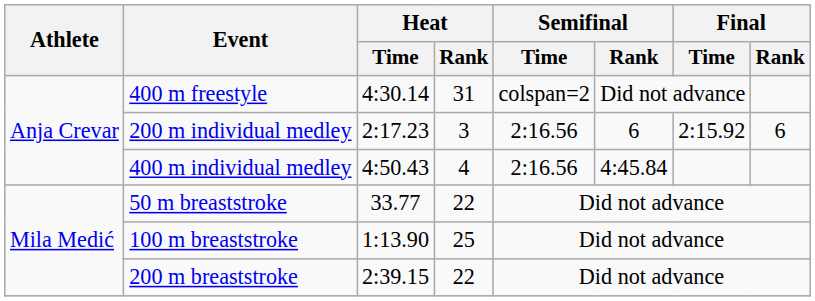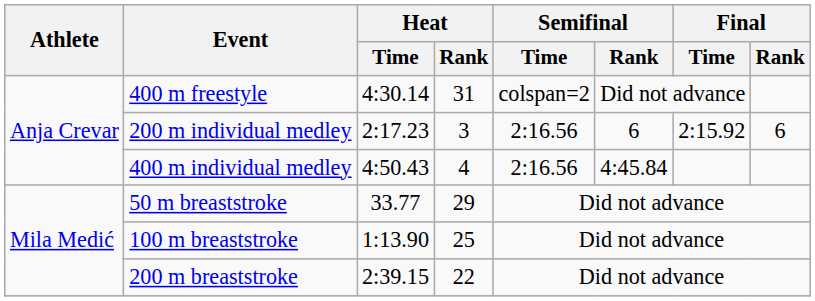(464, 204) 22 -> (464, 204) 29
